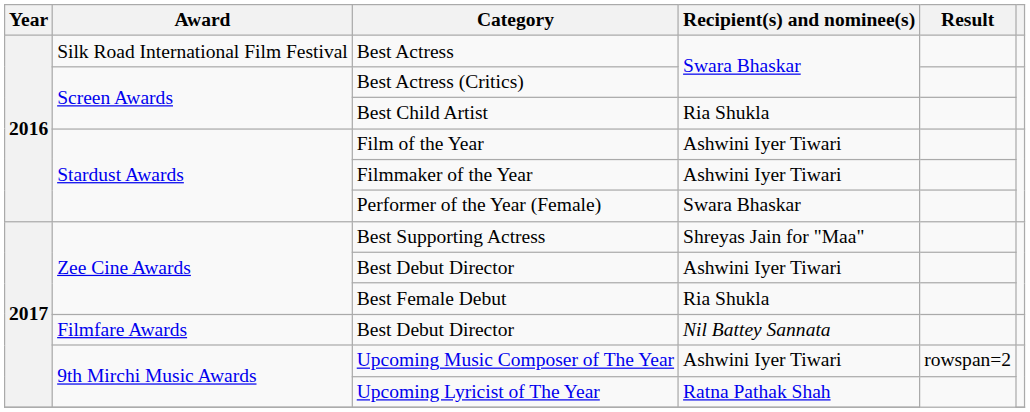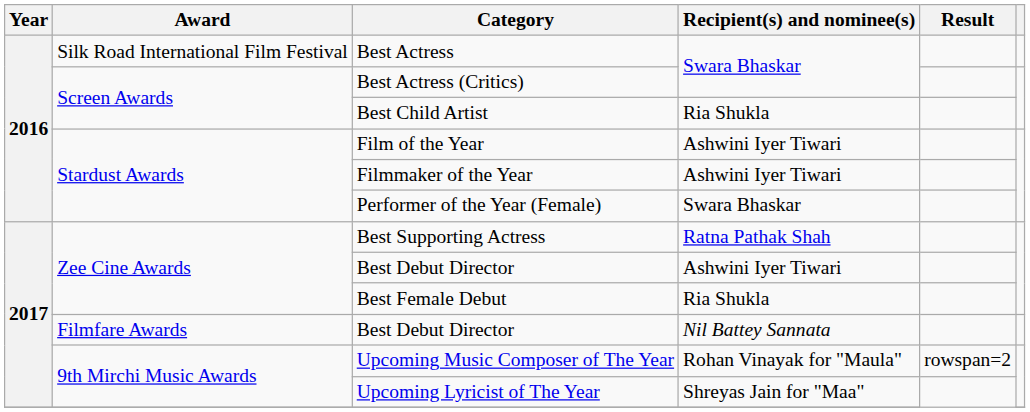(774, 236) Shreyas Jain for "Maa" -> (757, 236) Ratna Pathak Shah
(762, 360) Ashwini Iyer Tiwari -> (792, 360) Rohan Vinayak for "Maula"
(757, 391) Ratna Pathak Shah -> (774, 391) Shreyas Jain for "Maa"
